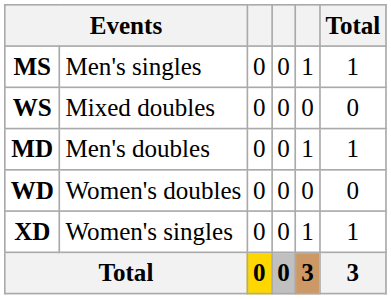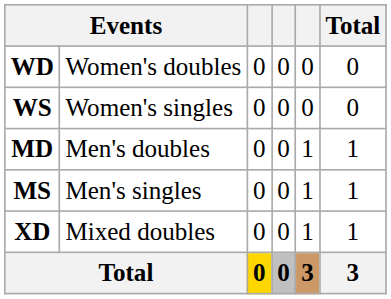rows swapped: (32, 66) <-> (32, 190)
(140, 108) Mixed doubles -> (149, 108) Women's singles
(149, 232) Women's singles -> (140, 232) Mixed doubles
